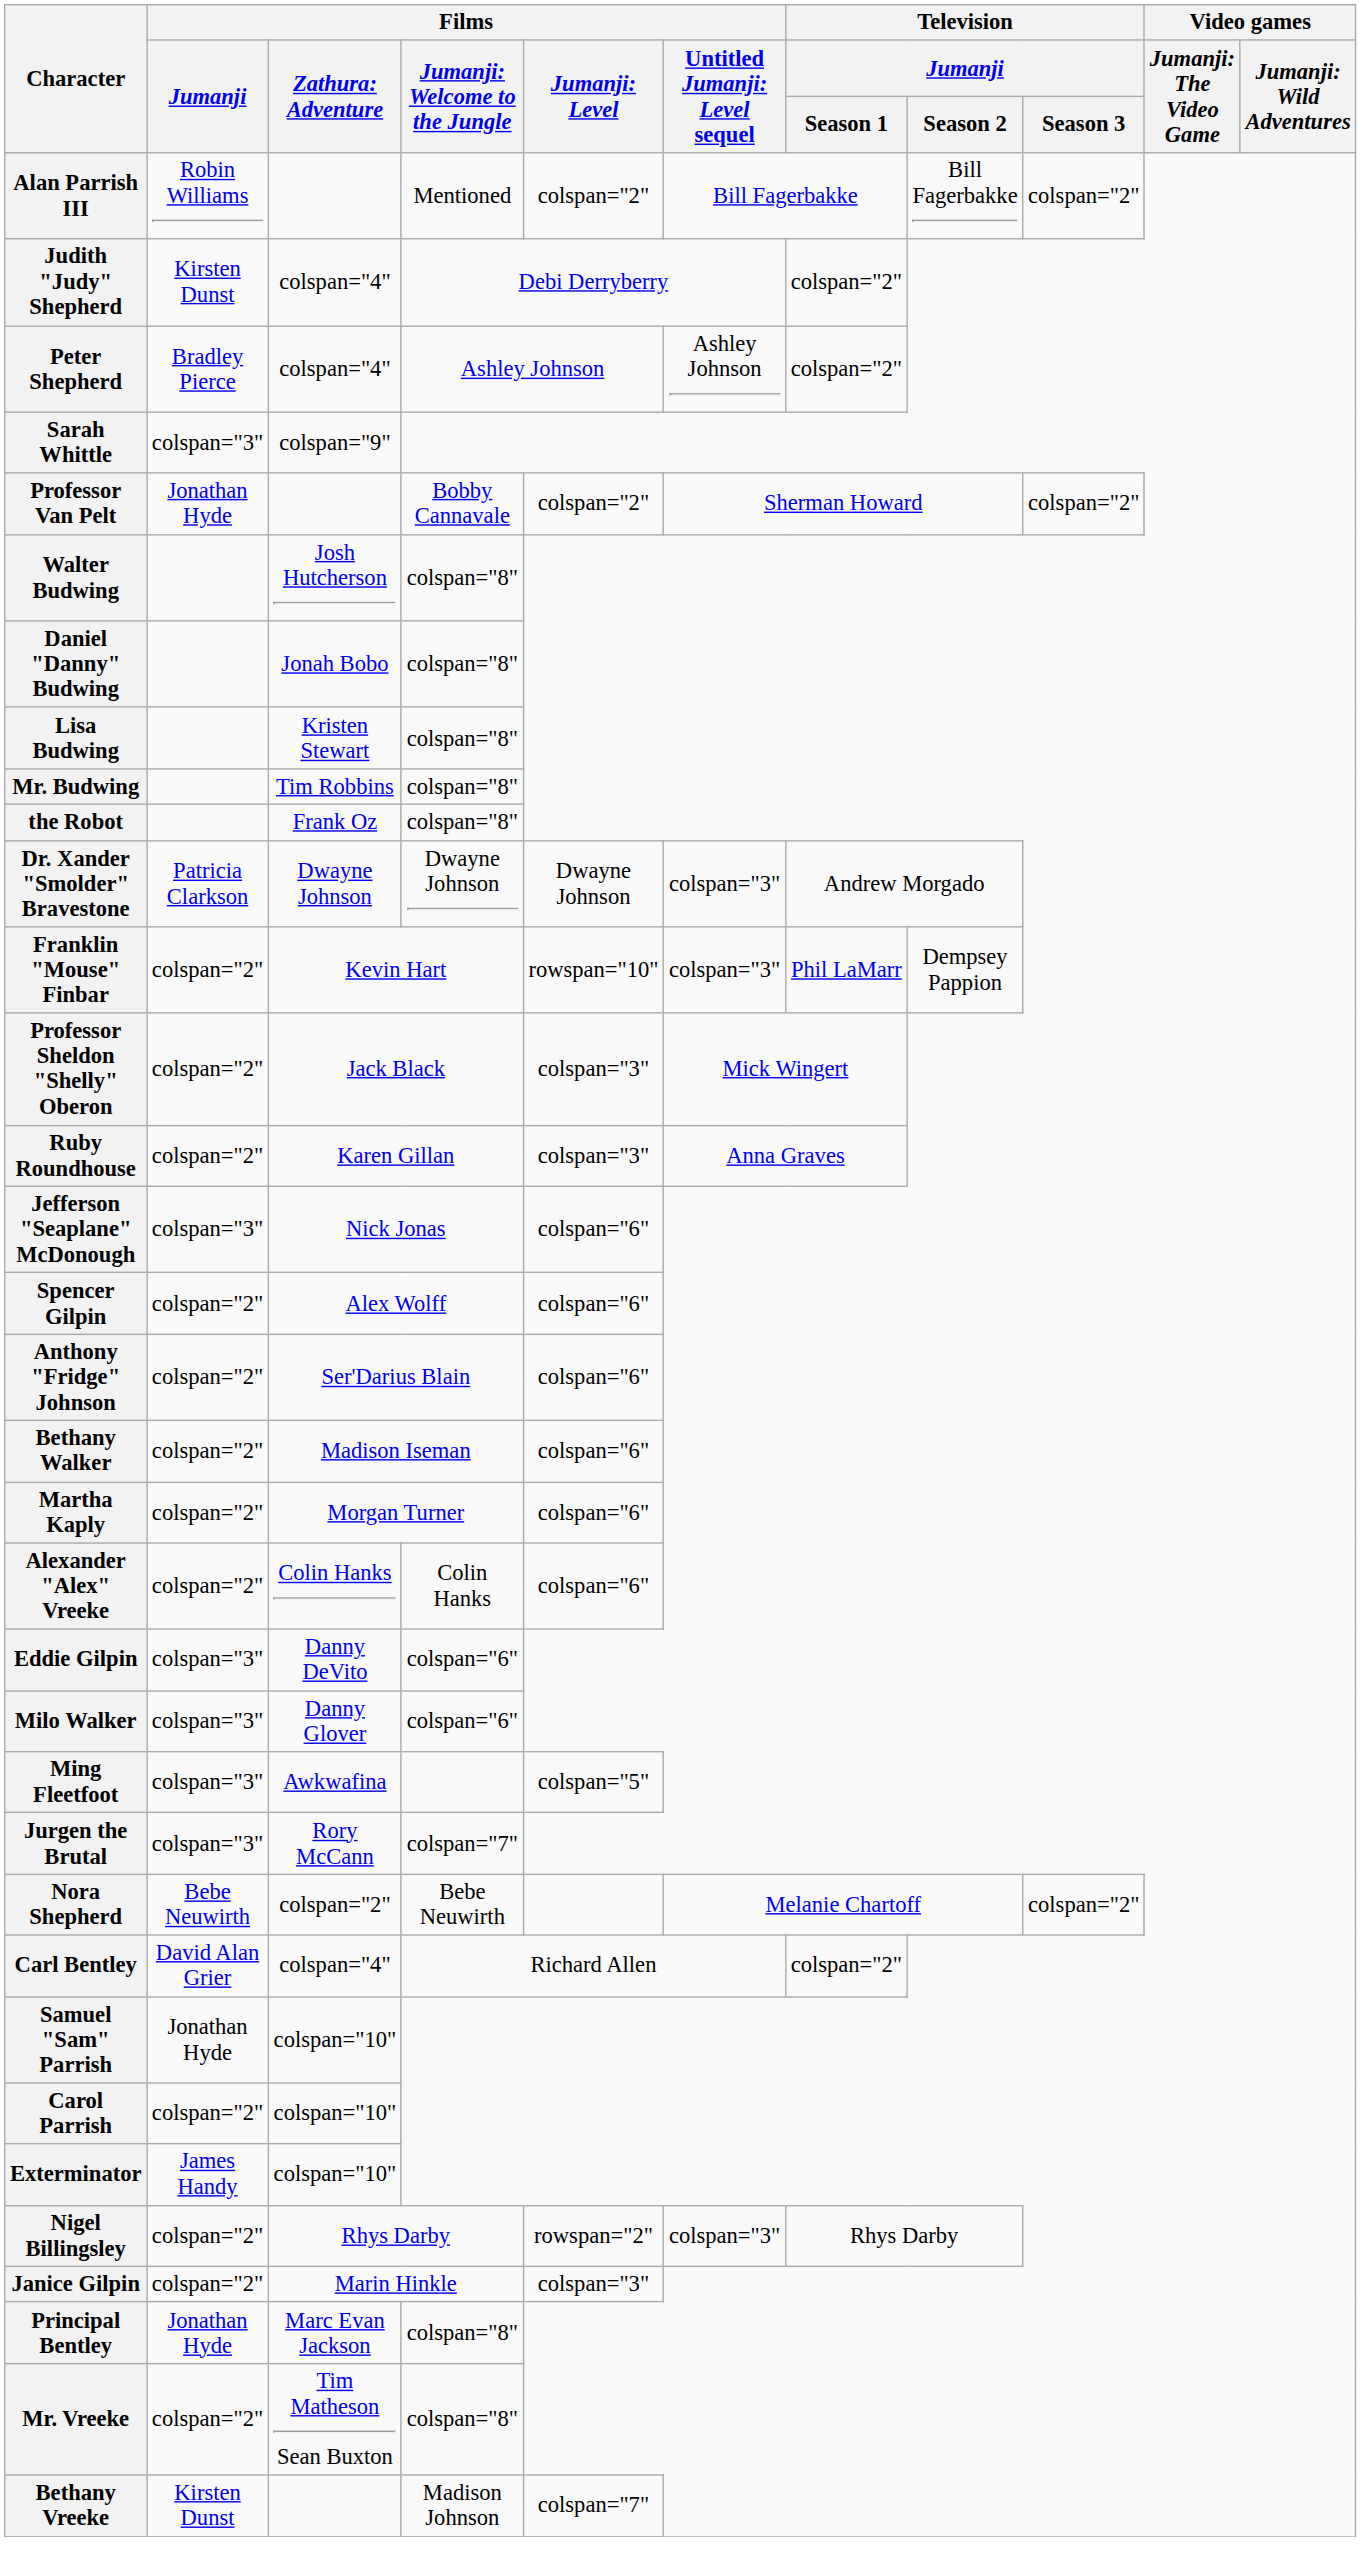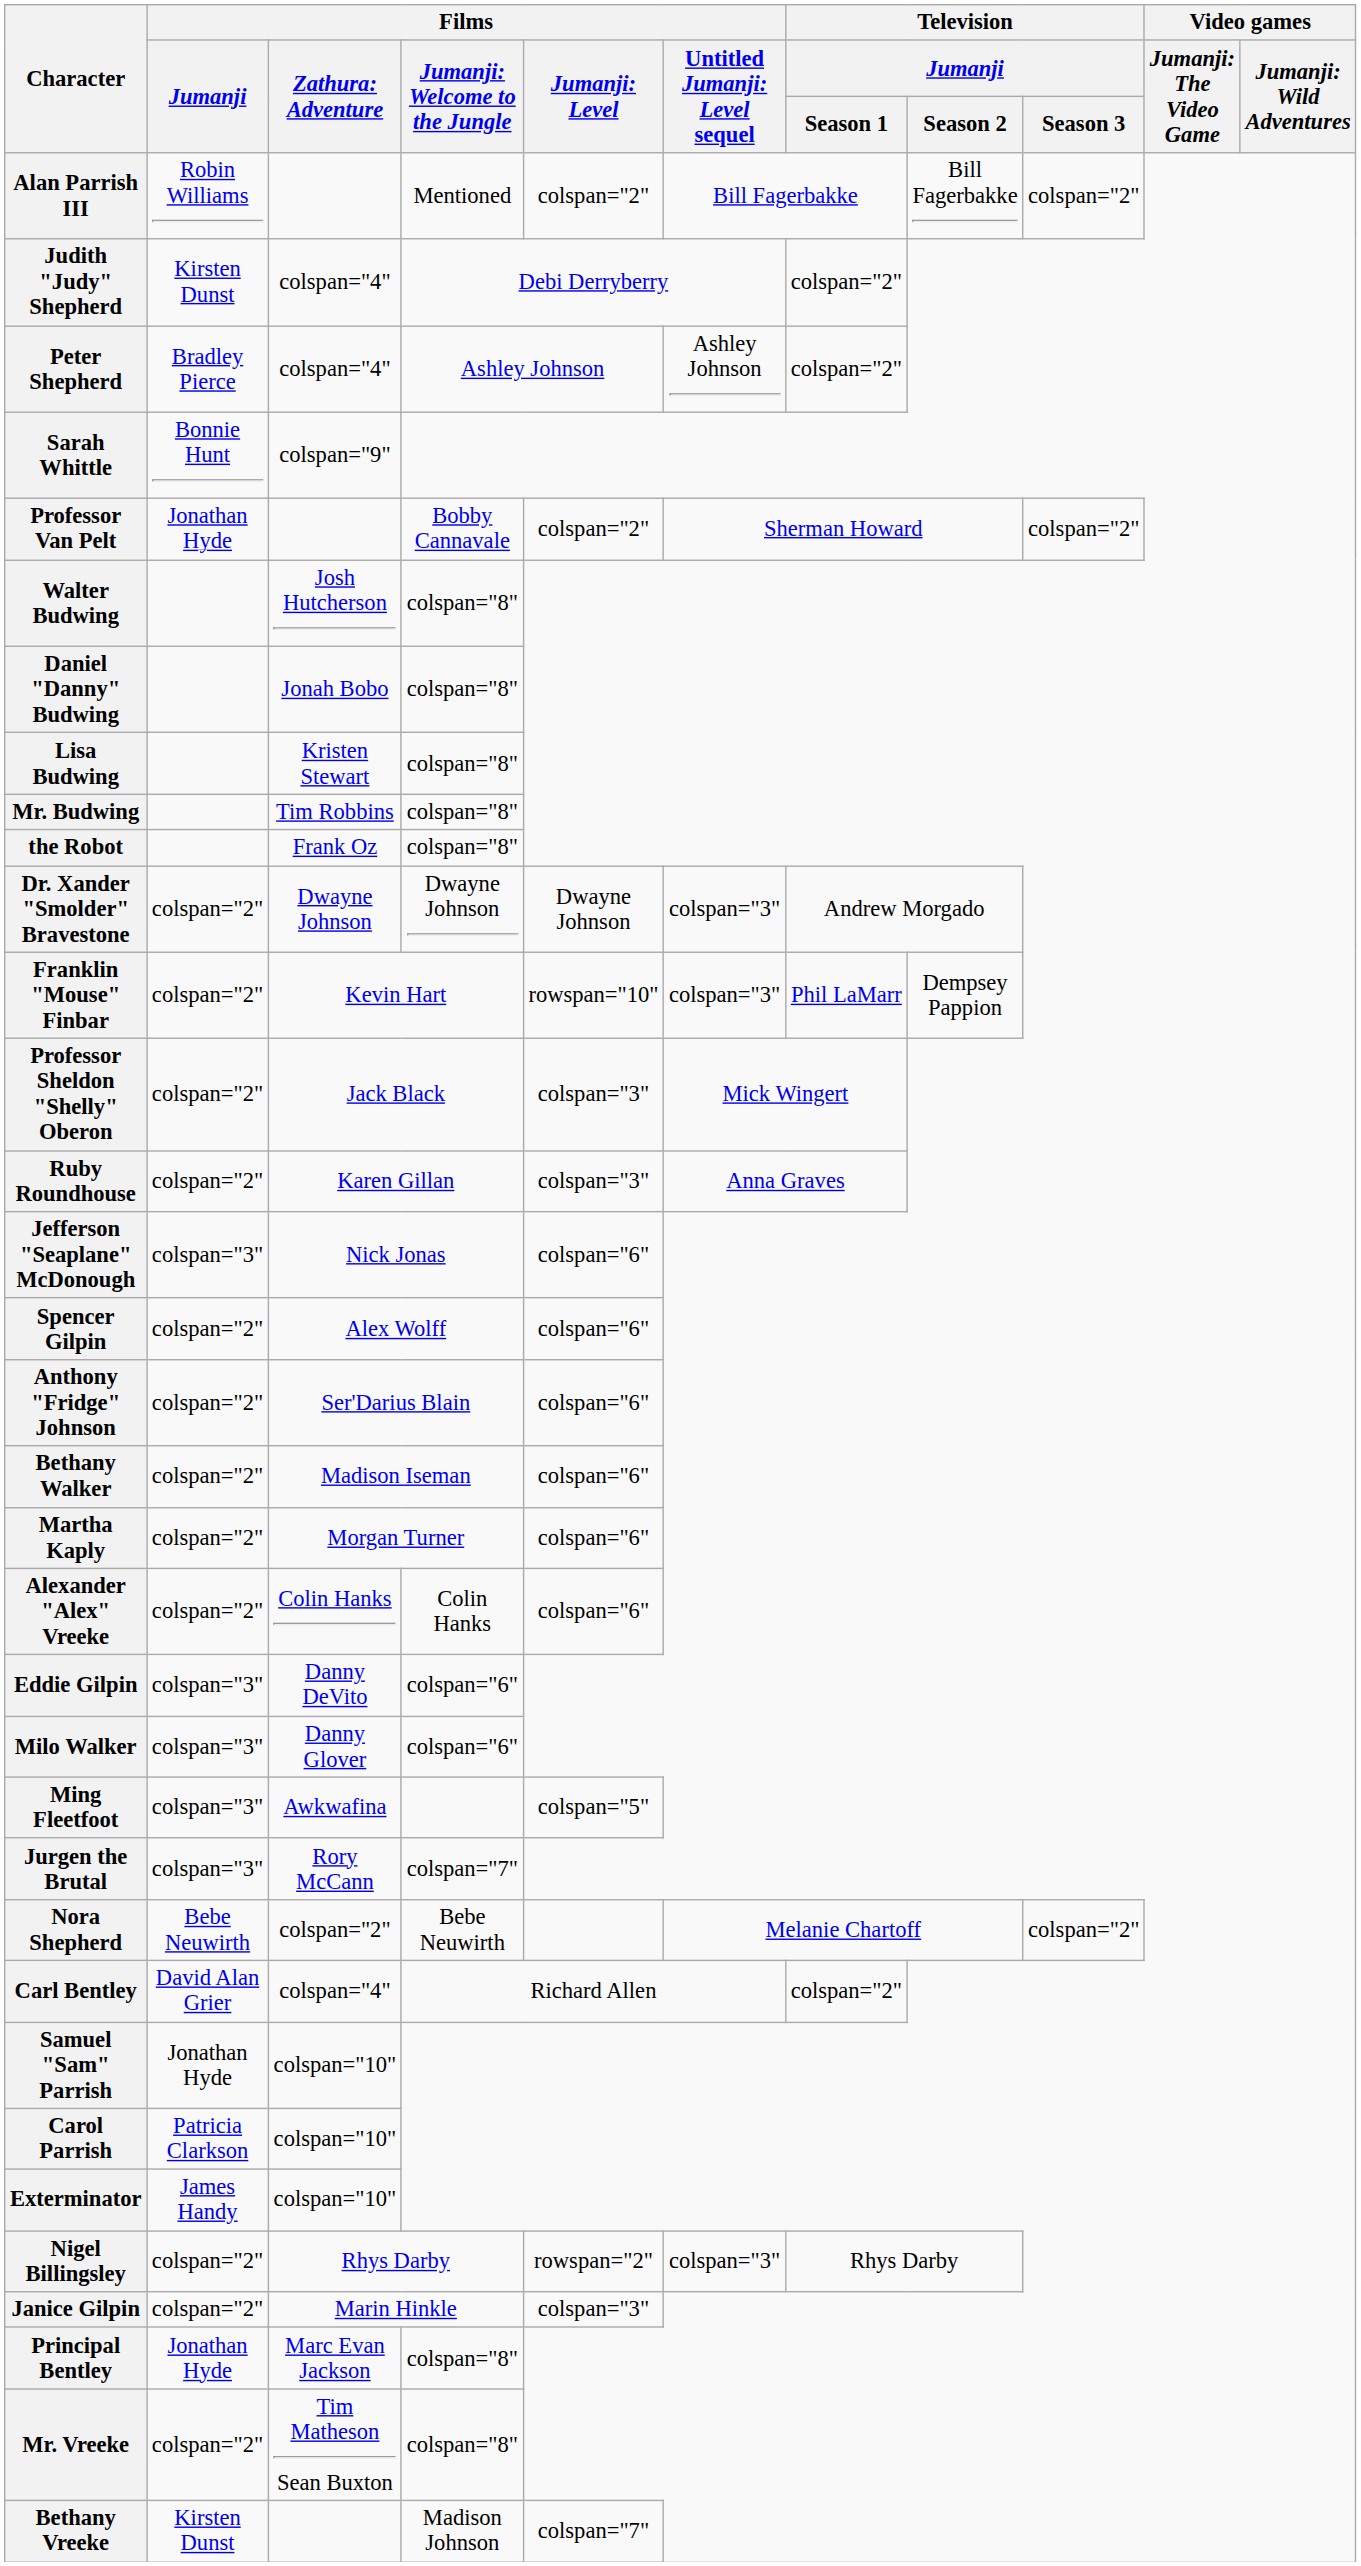(208, 442) colspan="3" -> (208, 450) Bonnie Hunt
(208, 883) Patricia Clarkson -> (208, 908) colspan="2"
(208, 2113) colspan="2" -> (208, 2138) Patricia Clarkson
